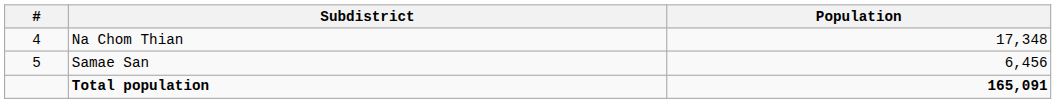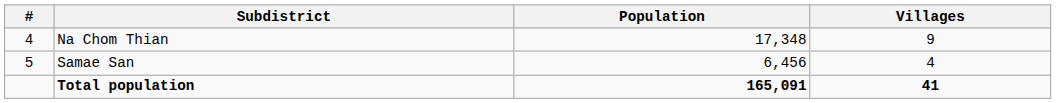+ column: (930, 17)
